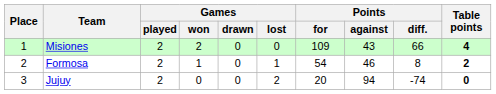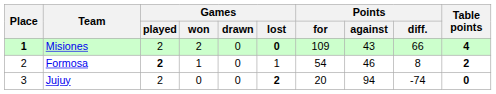(24, 47) normal -> (24, 47) bold
(277, 47) normal -> (277, 47) bold
(160, 64) normal -> (160, 64) bold
(277, 81) normal -> (277, 81) bold
